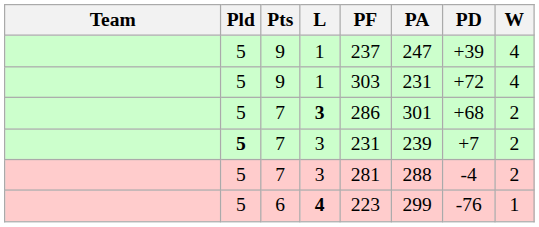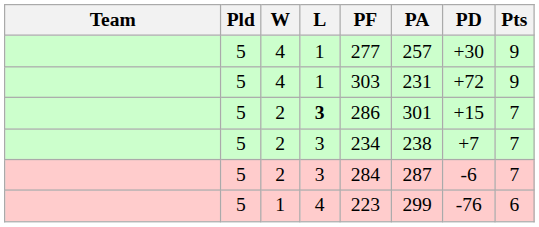columns swapped: (514, 19) <-> (280, 19)
(365, 50) 237 -> (365, 50) 277
(417, 50) 247 -> (417, 50) 257
(469, 50) +39 -> (469, 50) +30
(469, 112) +68 -> (469, 112) +15
(241, 143) bold -> (241, 143) normal
(365, 143) 231 -> (365, 143) 234
(417, 143) 239 -> (417, 143) 238
(365, 174) 281 -> (365, 174) 284
(417, 174) 288 -> (417, 174) 287
(469, 174) -4 -> (469, 174) -6
(320, 205) bold -> (320, 205) normal
